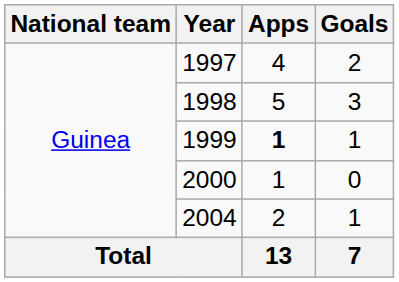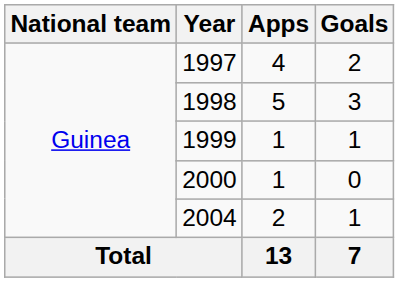(279, 140) bold -> (279, 140) normal
